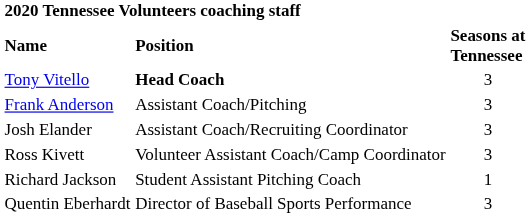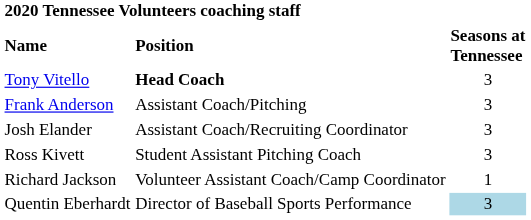(290, 154) Volunteer Assistant Coach/Camp Coordinator -> (248, 154) Student Assistant Pitching Coach
(248, 179) Student Assistant Pitching Coach -> (290, 179) Volunteer Assistant Coach/Camp Coordinator
(488, 203) no background -> (488, 203) lightblue background
